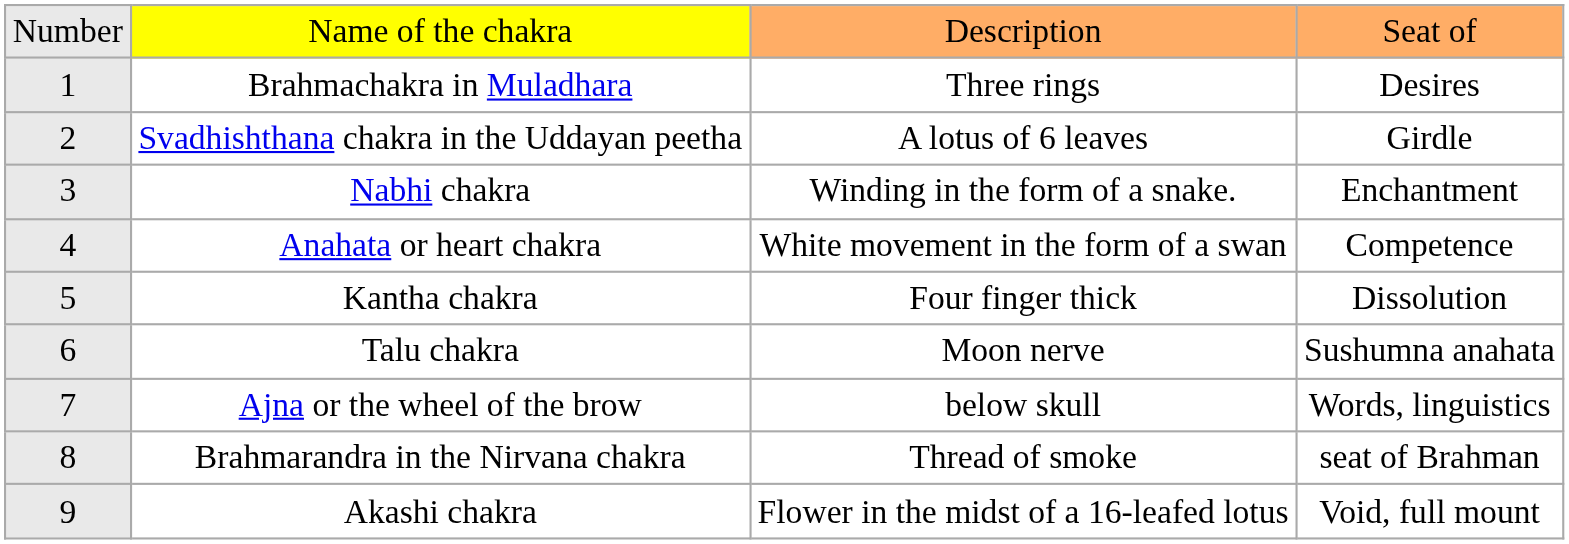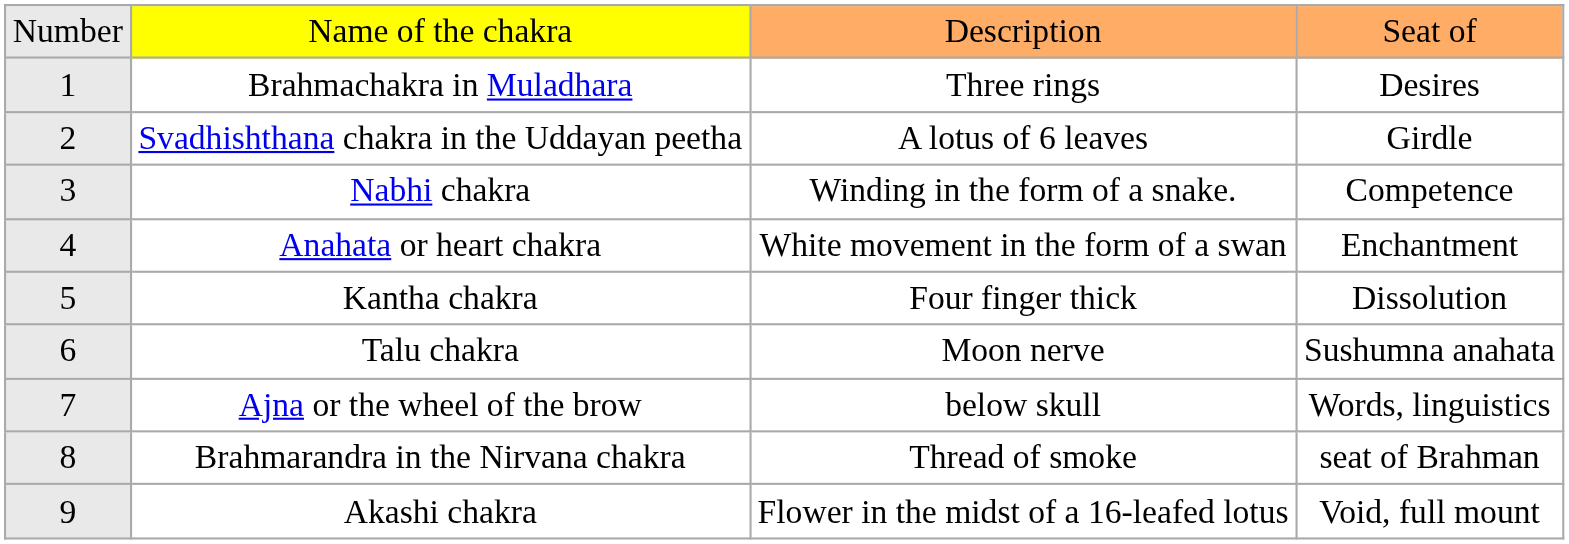(1430, 191) Enchantment -> (1430, 191) Competence
(1430, 244) Competence -> (1430, 244) Enchantment
